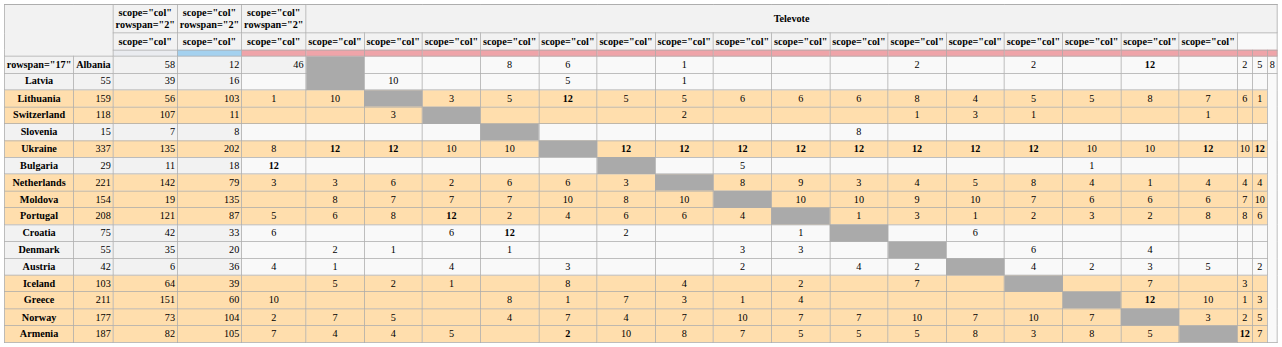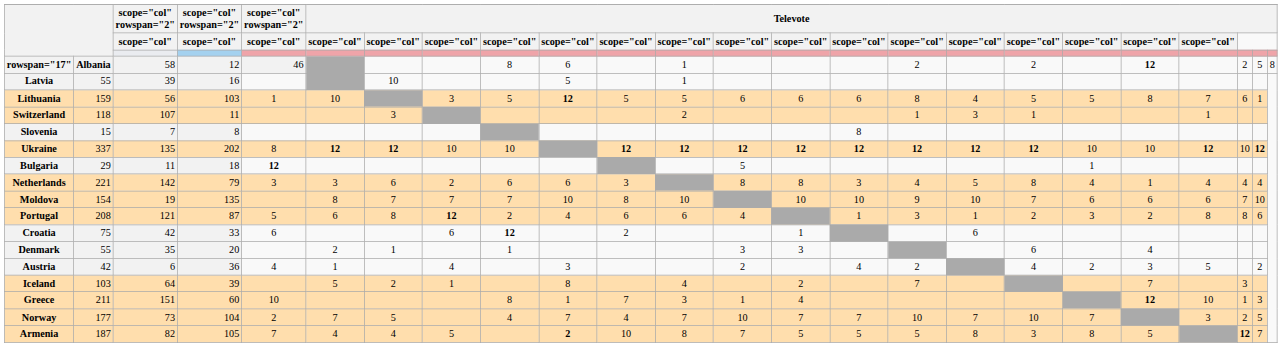(801, 182) 9 -> (801, 182) 8
